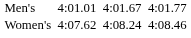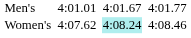(122, 25) no background -> (122, 25) paleturquoise background
